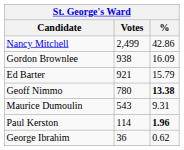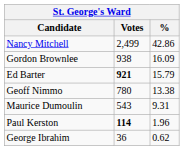(124, 75) normal -> (124, 75) bold
(163, 91) bold -> (163, 91) normal
(124, 122) normal -> (124, 122) bold
(161, 122) bold -> (161, 122) normal
